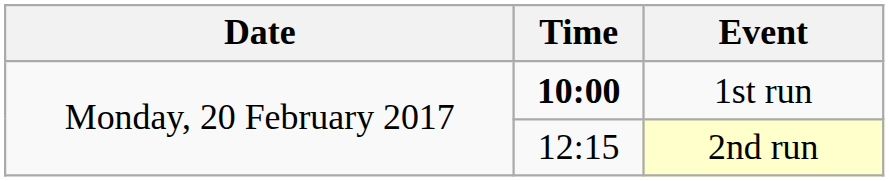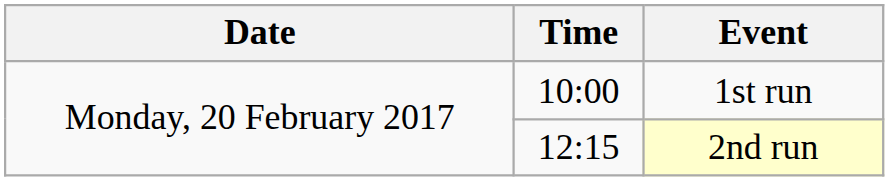(579, 89) bold -> (579, 89) normal
